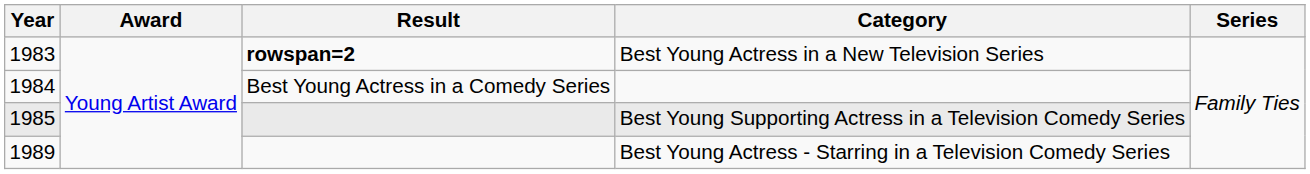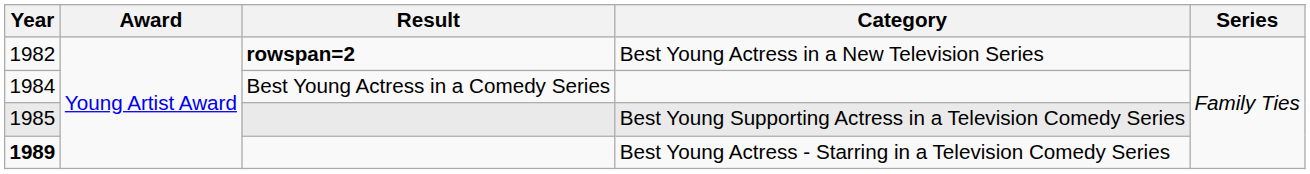(32, 53) 1983 -> (32, 53) 1982
(32, 151) normal -> (32, 151) bold
